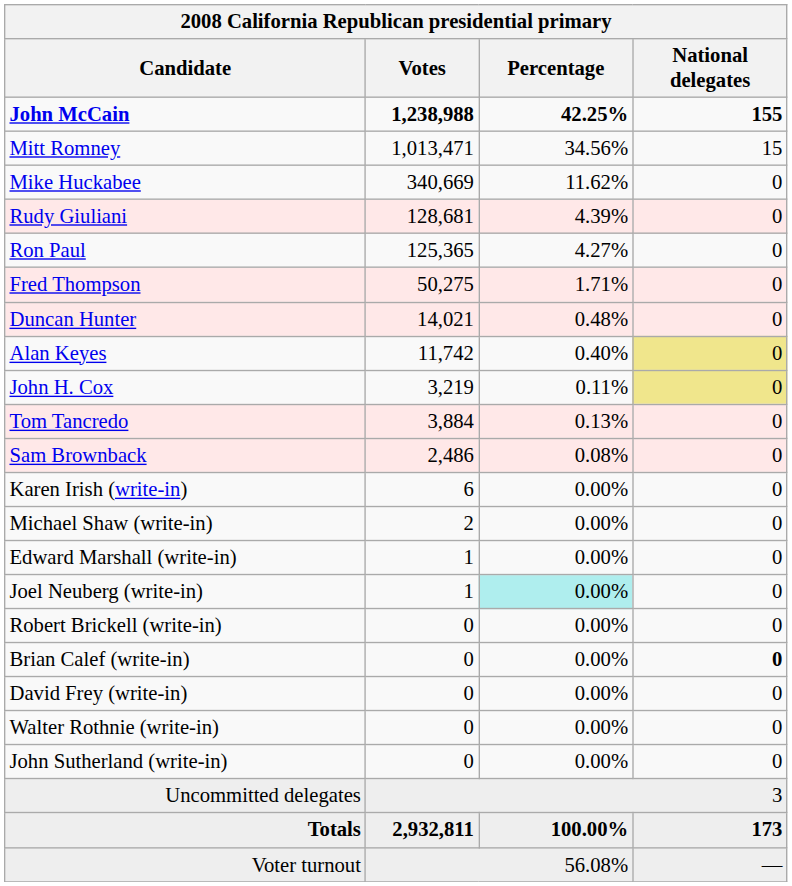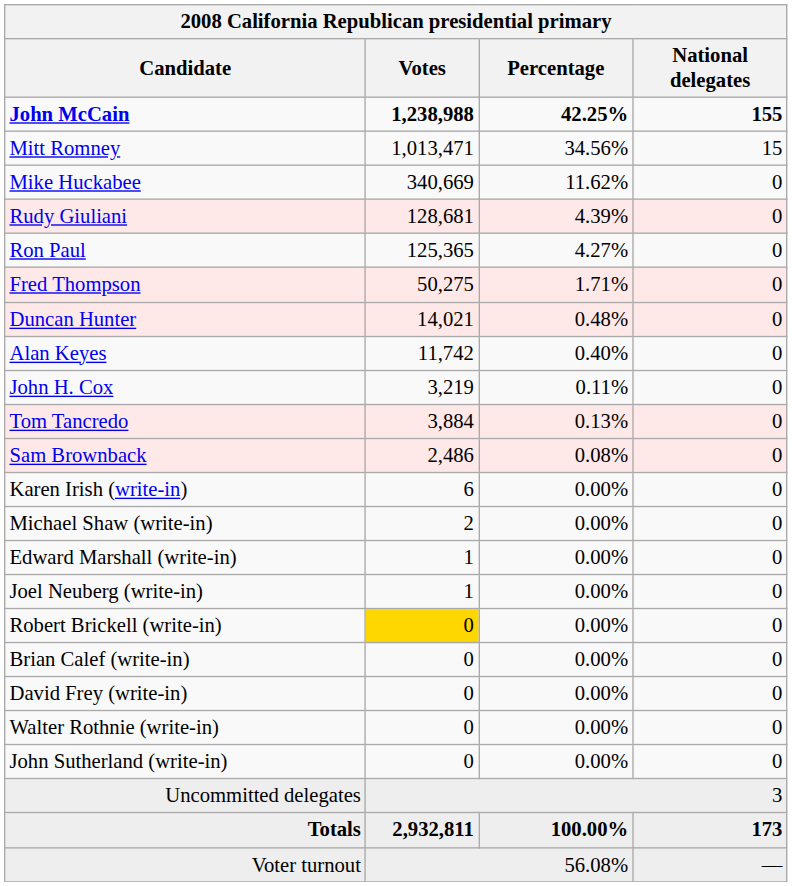(777, 352) khaki background -> (777, 352) no background
(777, 387) khaki background -> (777, 387) no background
(601, 591) paleturquoise background -> (601, 591) no background
(469, 625) no background -> (469, 625) gold background
(777, 659) bold -> (777, 659) normal
